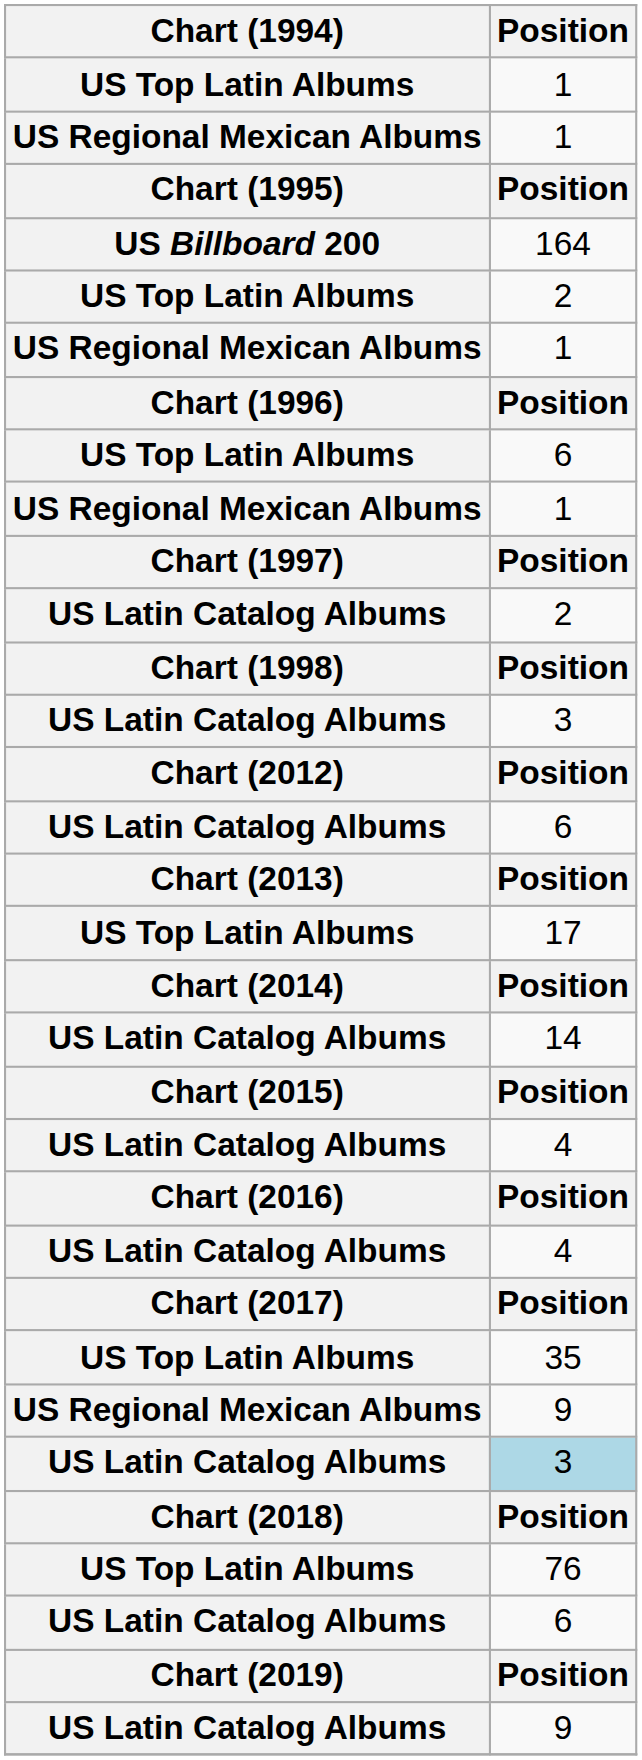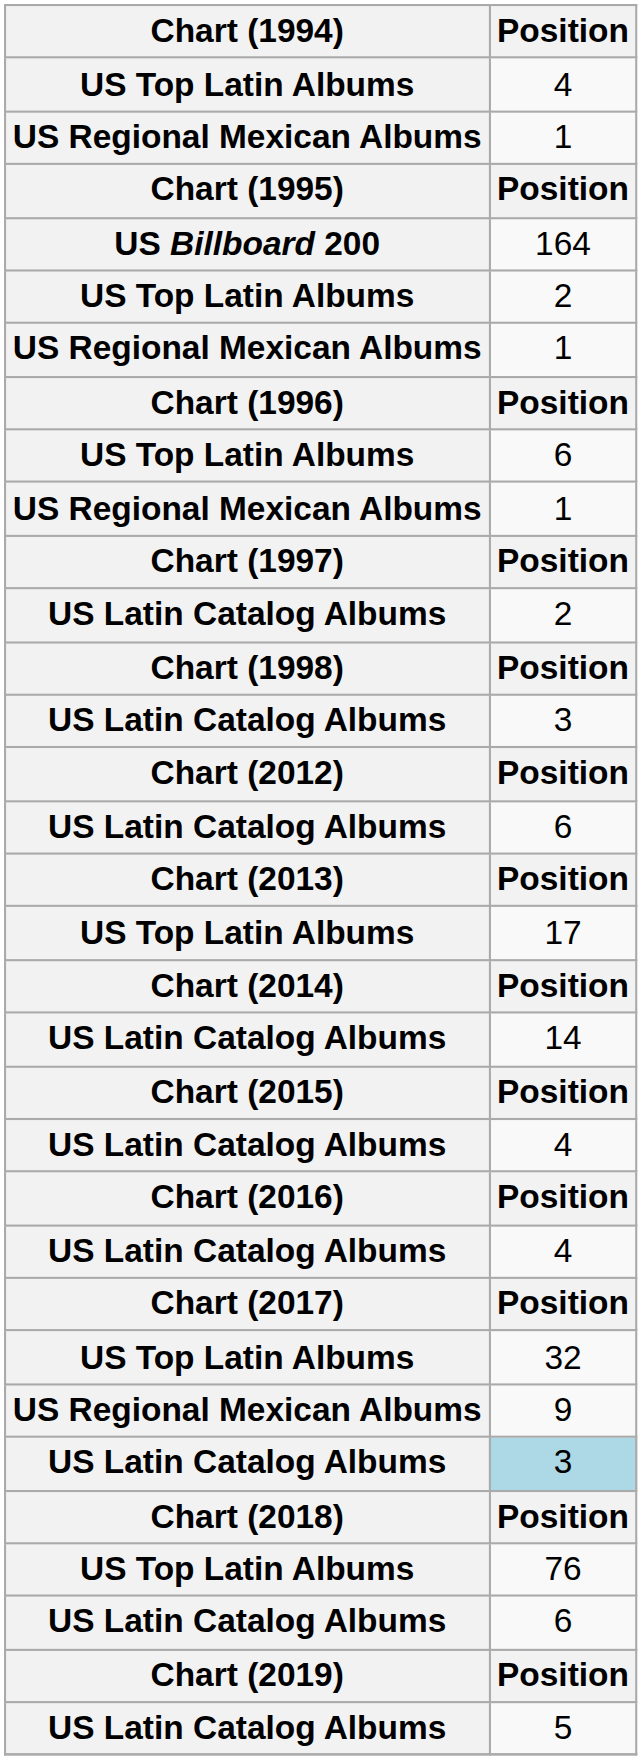(563, 84) 1 -> (563, 84) 4
(563, 1356) 35 -> (563, 1356) 32
(563, 1728) 9 -> (563, 1728) 5
